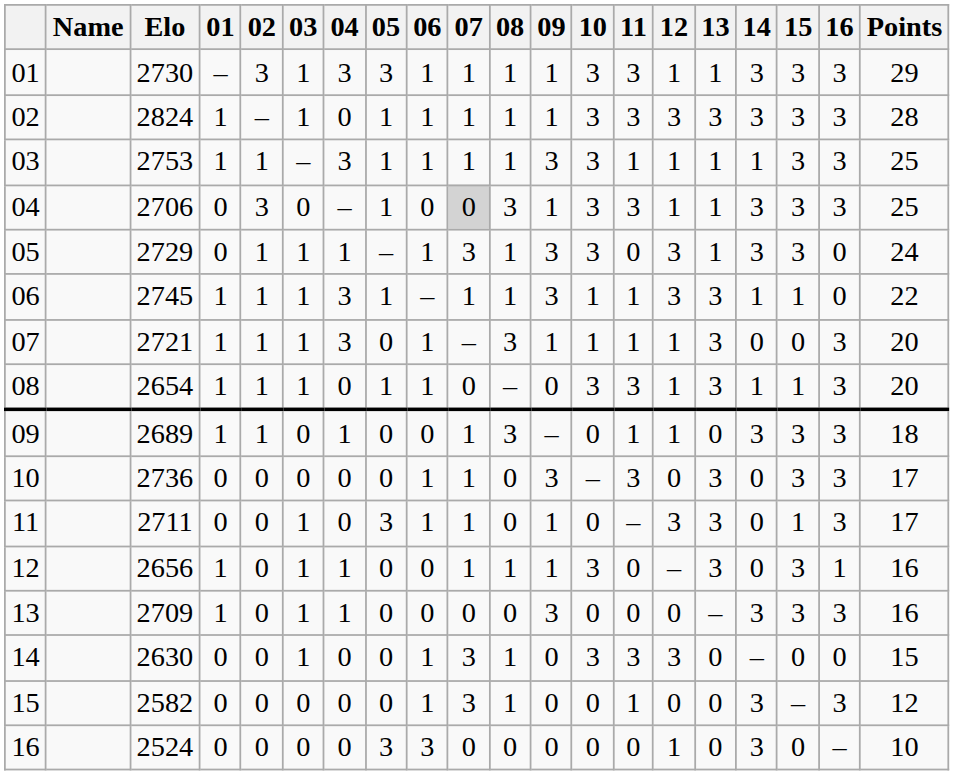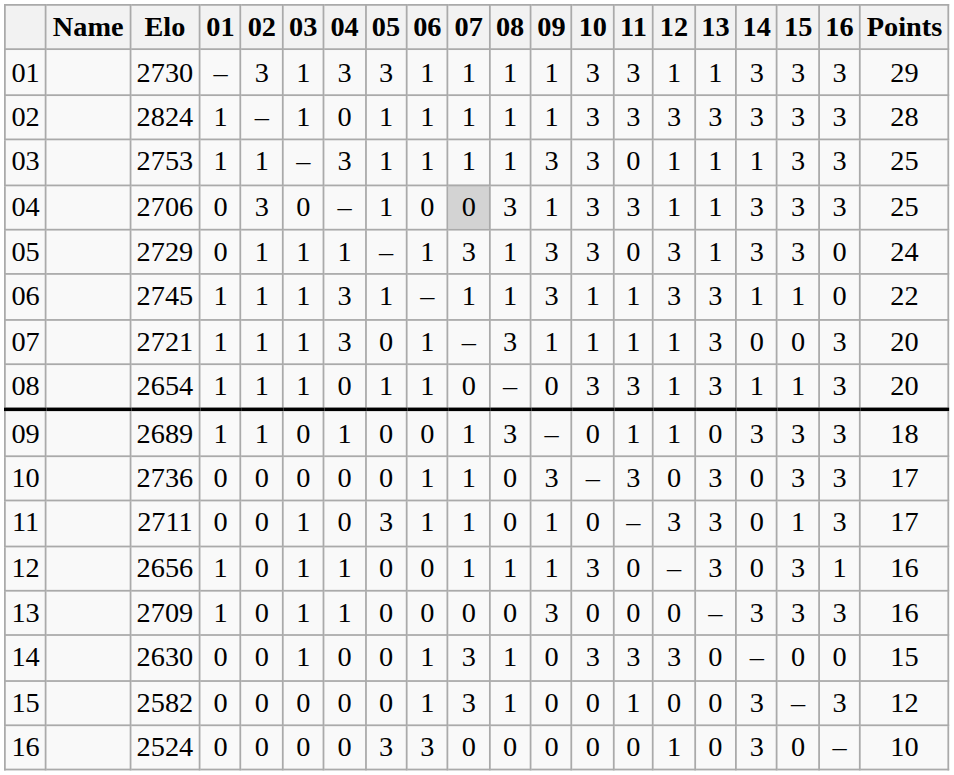(633, 161) 1 -> (633, 161) 0
